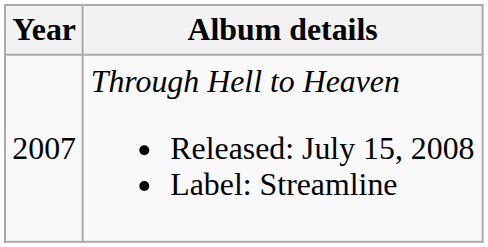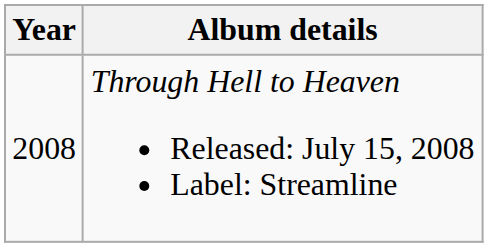(44, 147) 2007 -> (44, 147) 2008
